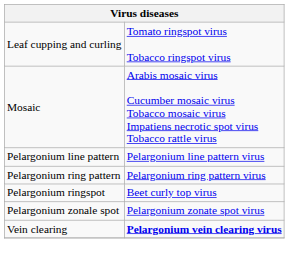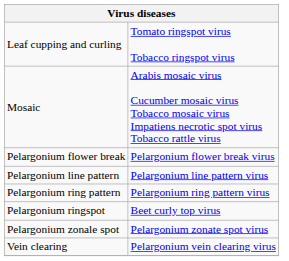+ row: (66, 157)
(204, 229) bold -> (203, 247) normal
